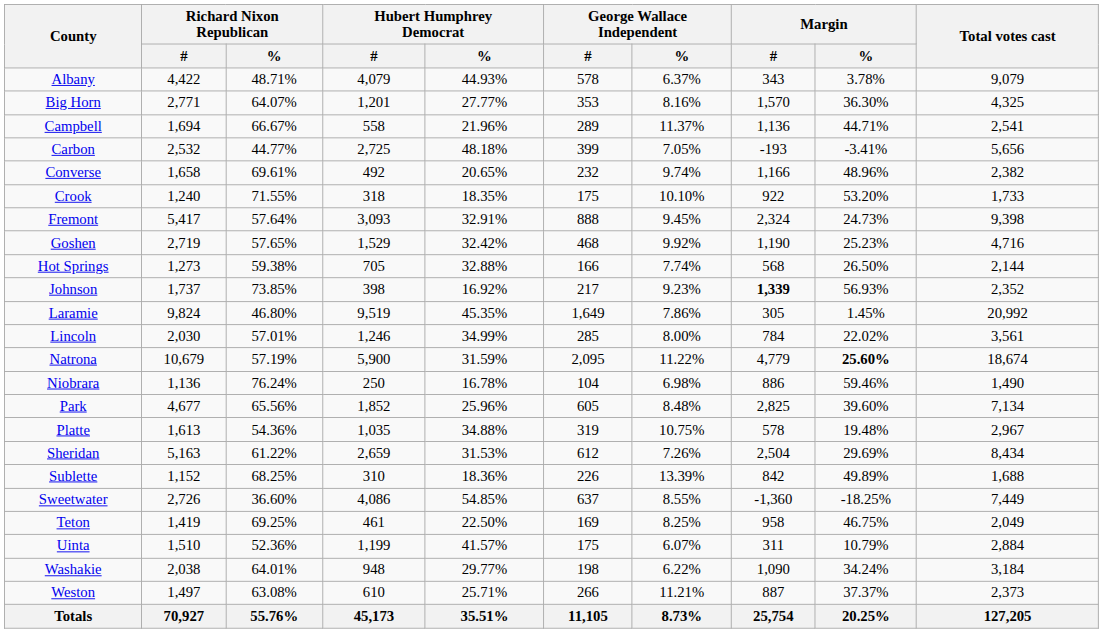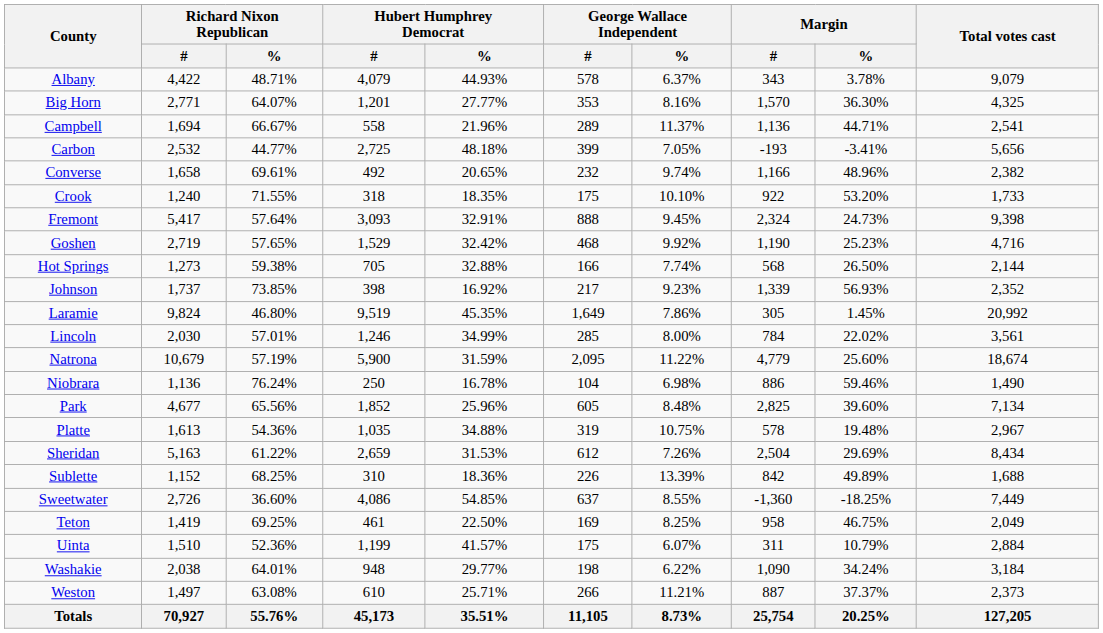(773, 289) bold -> (773, 289) normal
(866, 359) bold -> (866, 359) normal
